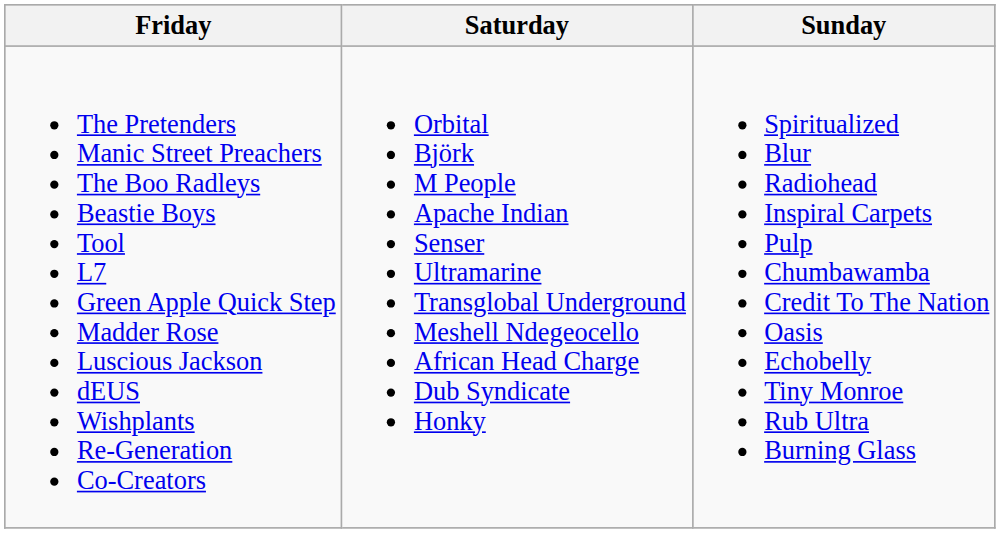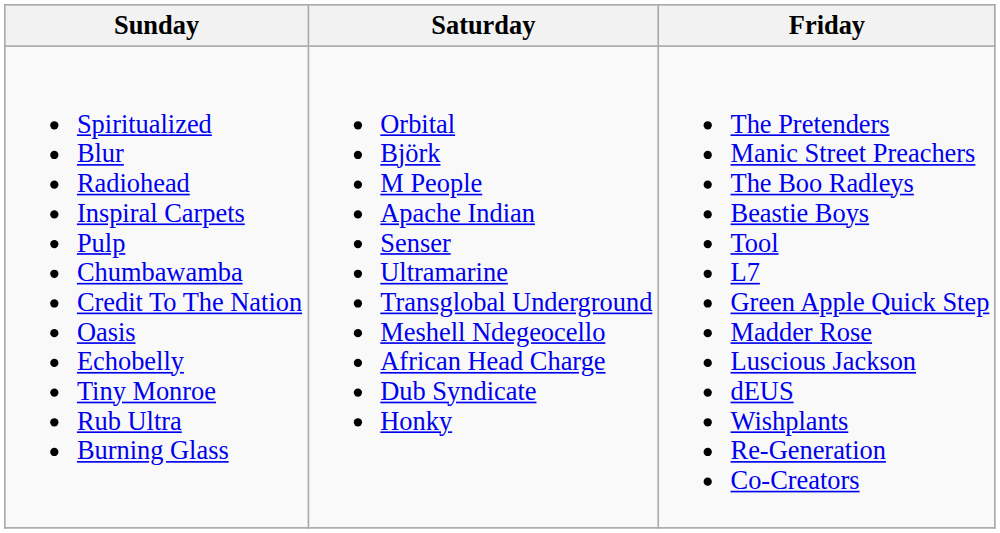columns swapped: (173, 25) <-> (844, 25)
